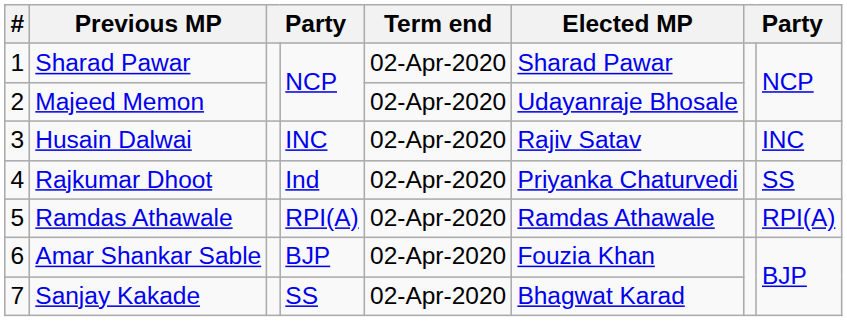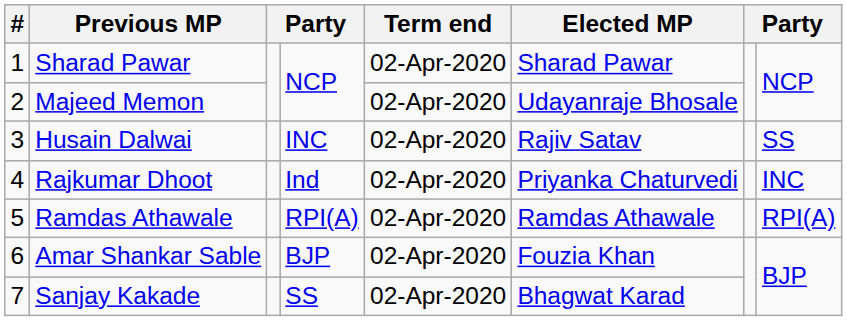(783, 140) INC -> (778, 140) SS
(778, 179) SS -> (783, 179) INC
